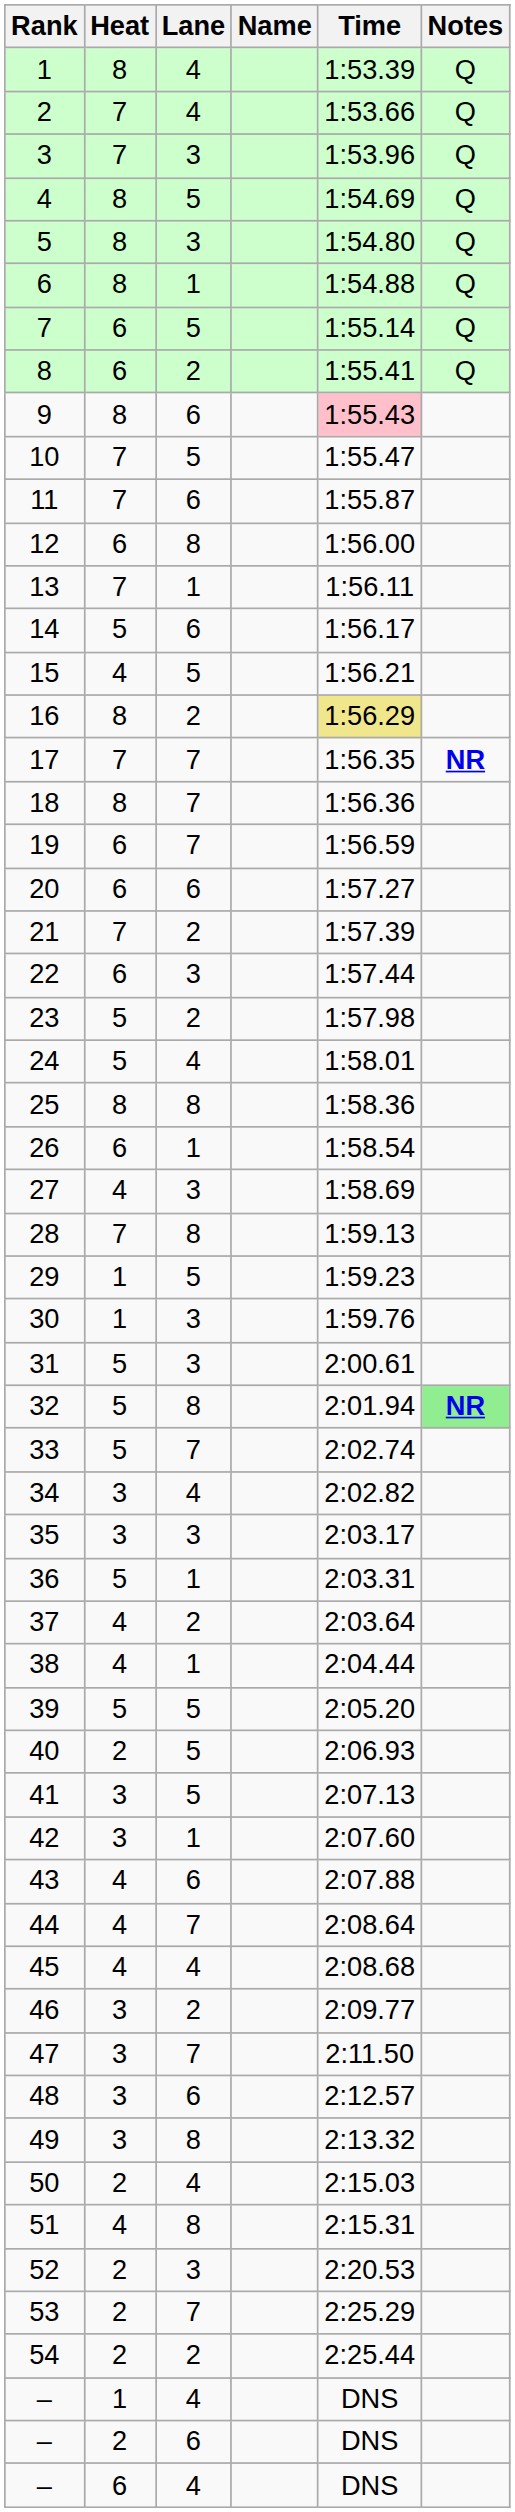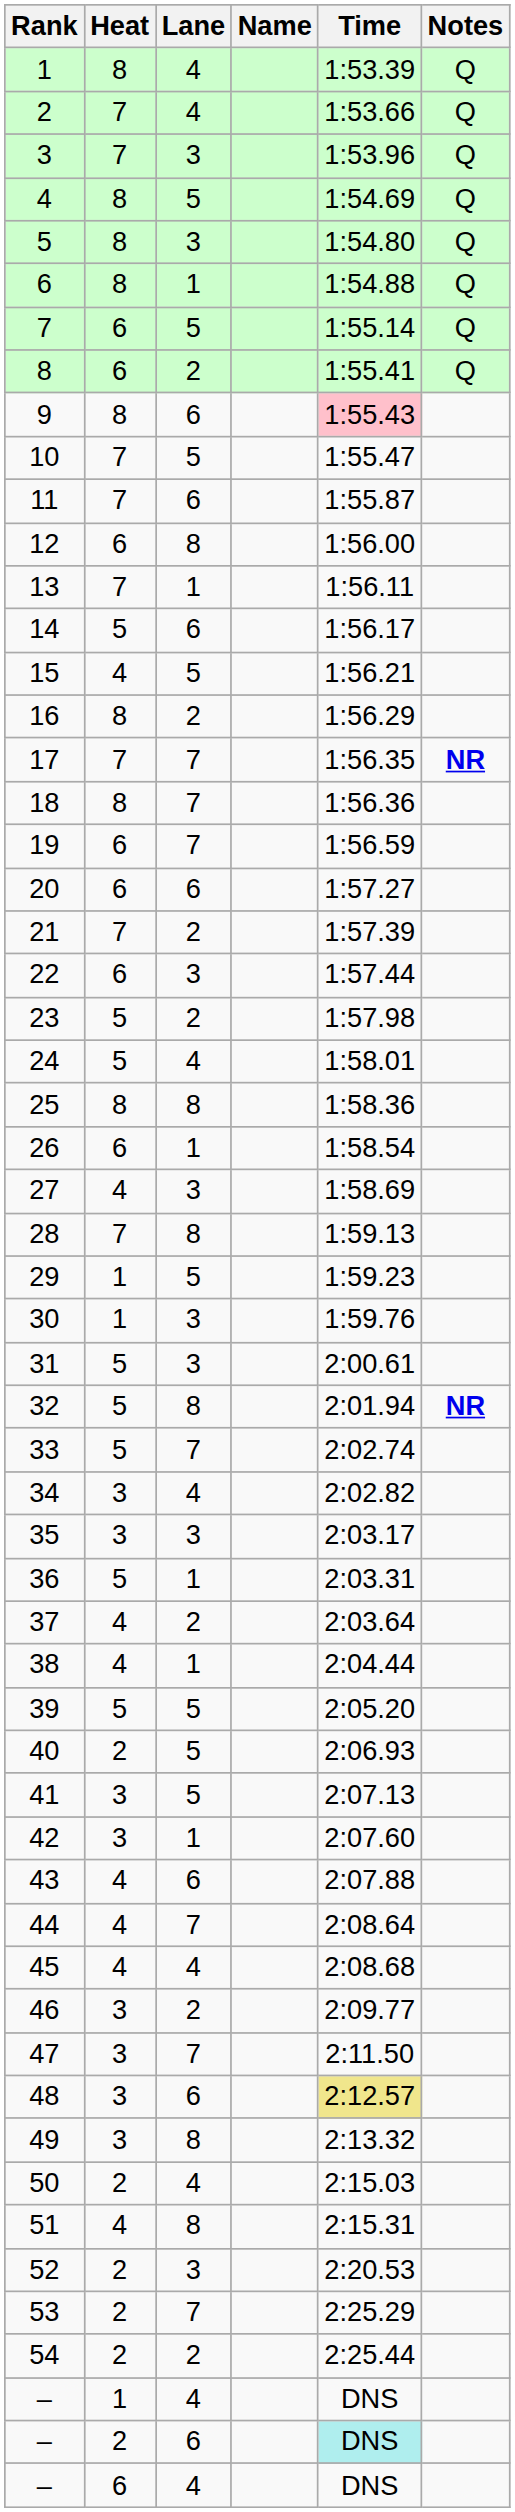(370, 716) khaki background -> (370, 716) no background
(465, 1406) lightgreen background -> (465, 1406) no background
(370, 2096) no background -> (370, 2096) khaki background
(370, 2441) no background -> (370, 2441) paleturquoise background
